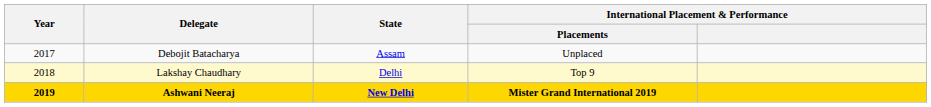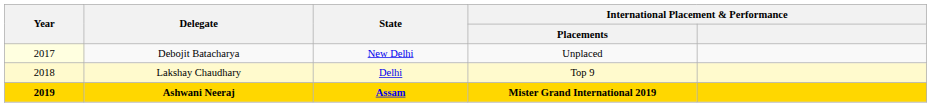(44, 54) no background -> (44, 54) lightyellow background
(391, 54) Assam -> (391, 54) New Delhi
(391, 93) New Delhi -> (391, 93) Assam
